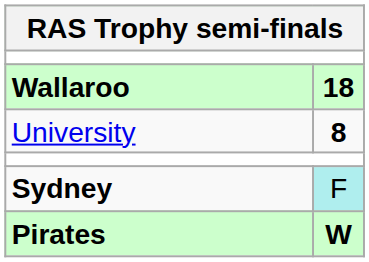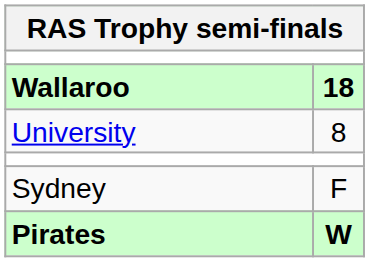(339, 131) bold -> (339, 131) normal
(62, 189) bold -> (59, 189) normal
(339, 189) paleturquoise background -> (339, 189) no background
